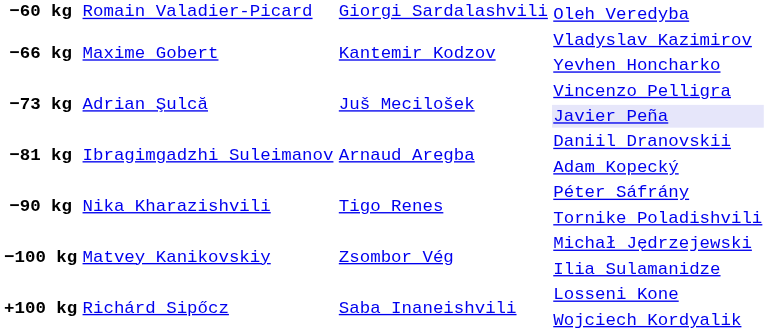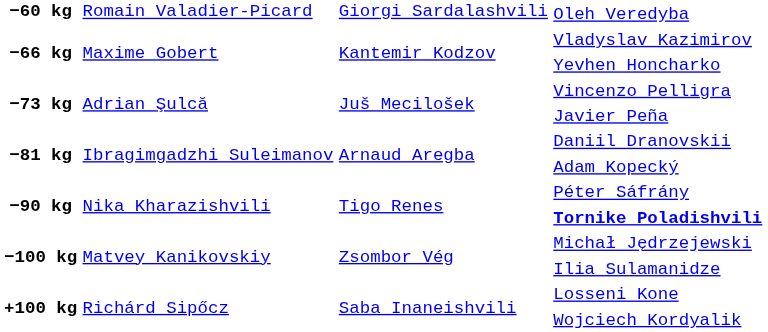(611, 116) lavender background -> (611, 116) no background
(658, 218) normal -> (658, 218) bold
